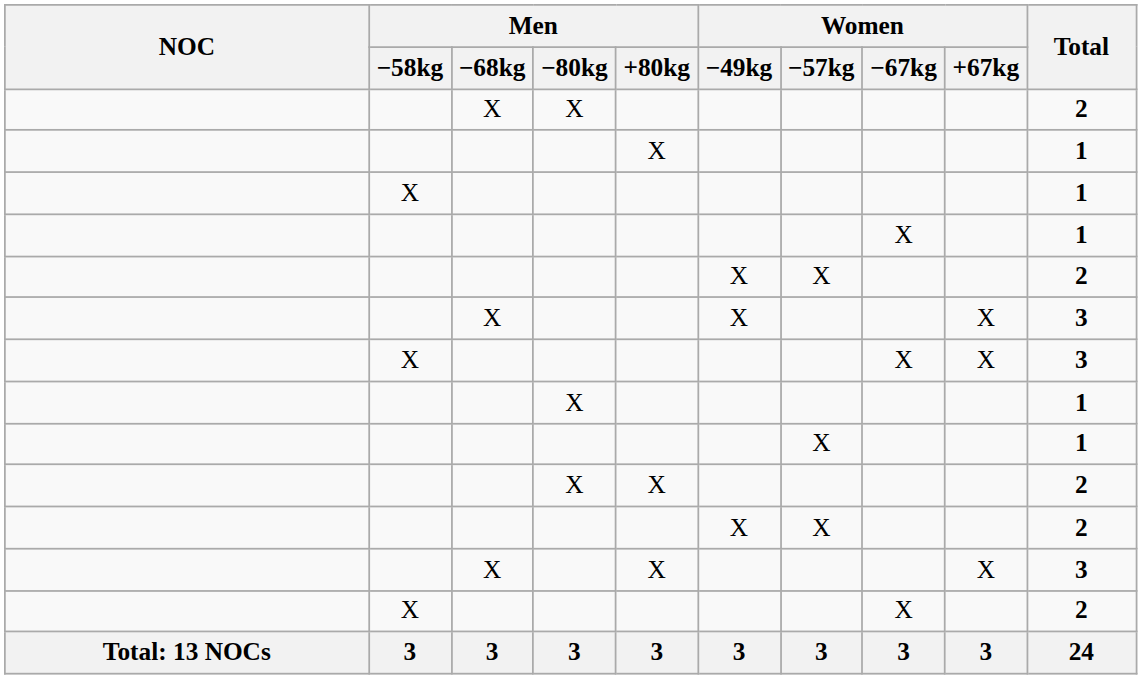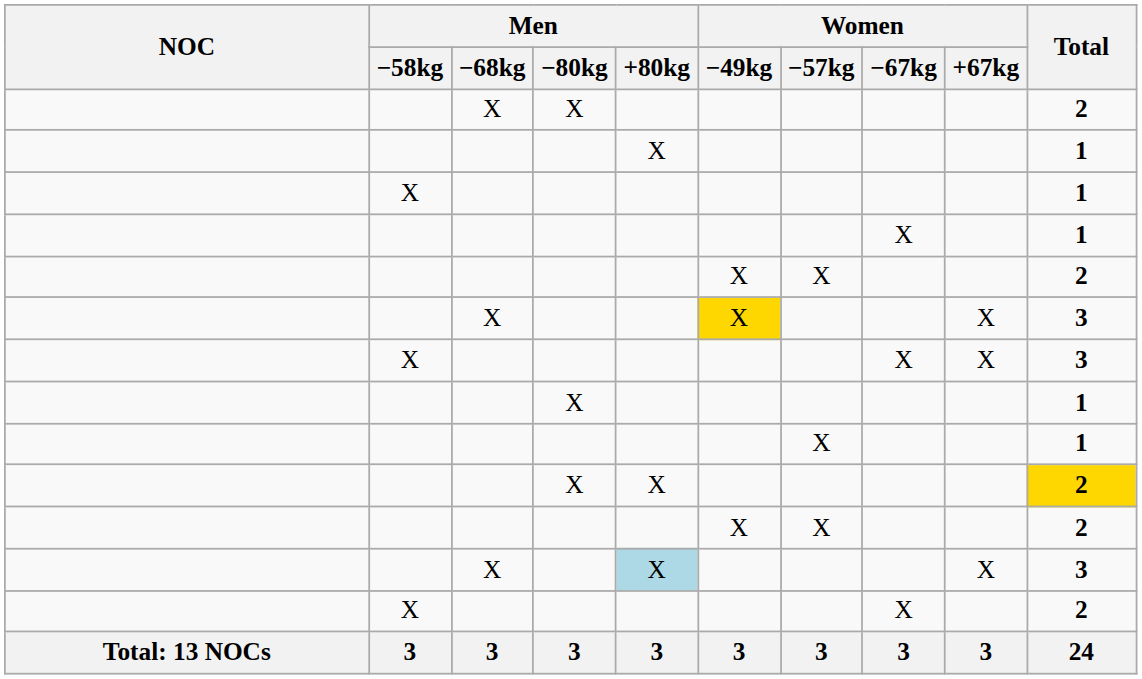(739, 318) no background -> (739, 318) gold background
(1081, 485) no background -> (1081, 485) gold background
(657, 569) no background -> (657, 569) lightblue background
